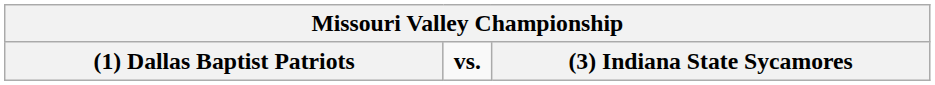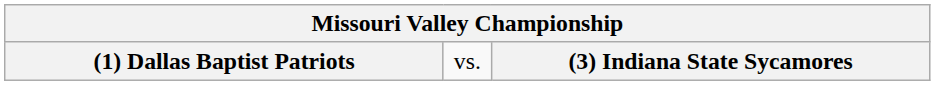(467, 60) bold -> (467, 60) normal
